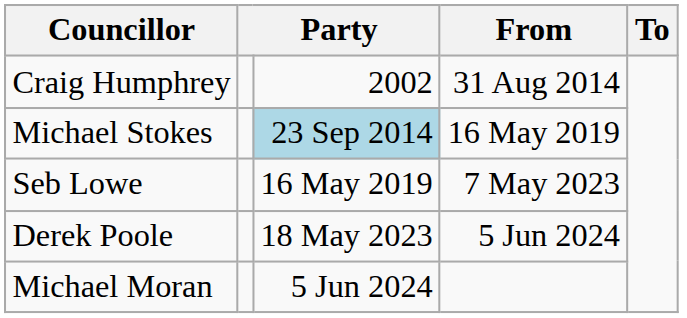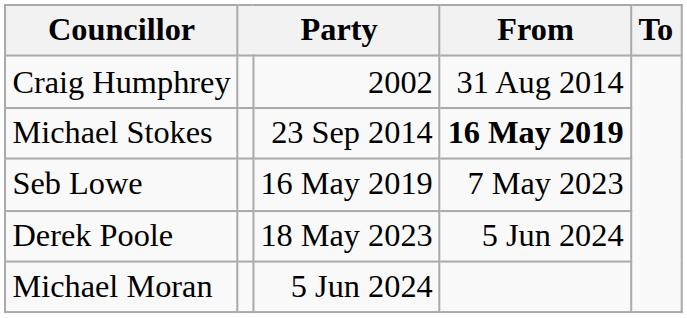(352, 132) lightblue background -> (352, 132) no background
(534, 132) normal -> (536, 132) bold
